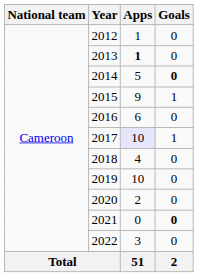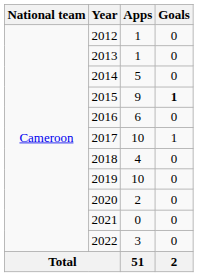(138, 55) bold -> (138, 55) normal
(174, 76) bold -> (174, 76) normal
(174, 96) normal -> (174, 96) bold
(138, 138) lavender background -> (138, 138) no background
(174, 220) bold -> (174, 220) normal
